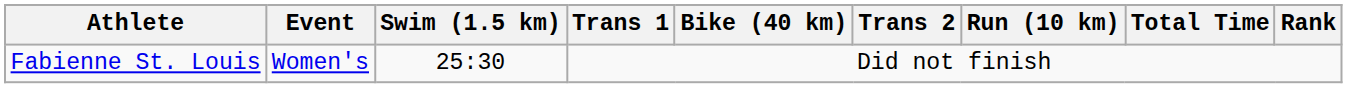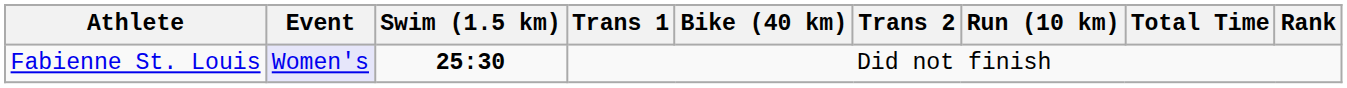(320, 63) no background -> (320, 63) lavender background
(470, 63) normal -> (470, 63) bold
